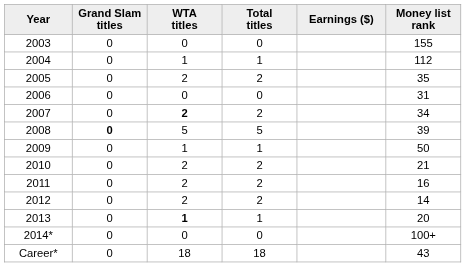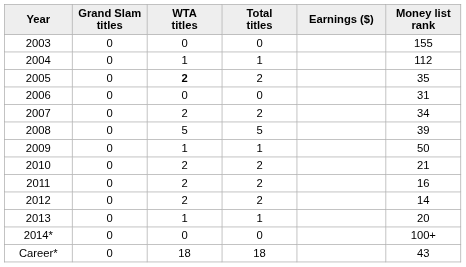(185, 78) normal -> (185, 78) bold
(185, 113) bold -> (185, 113) normal
(110, 130) bold -> (110, 130) normal
(185, 218) bold -> (185, 218) normal
